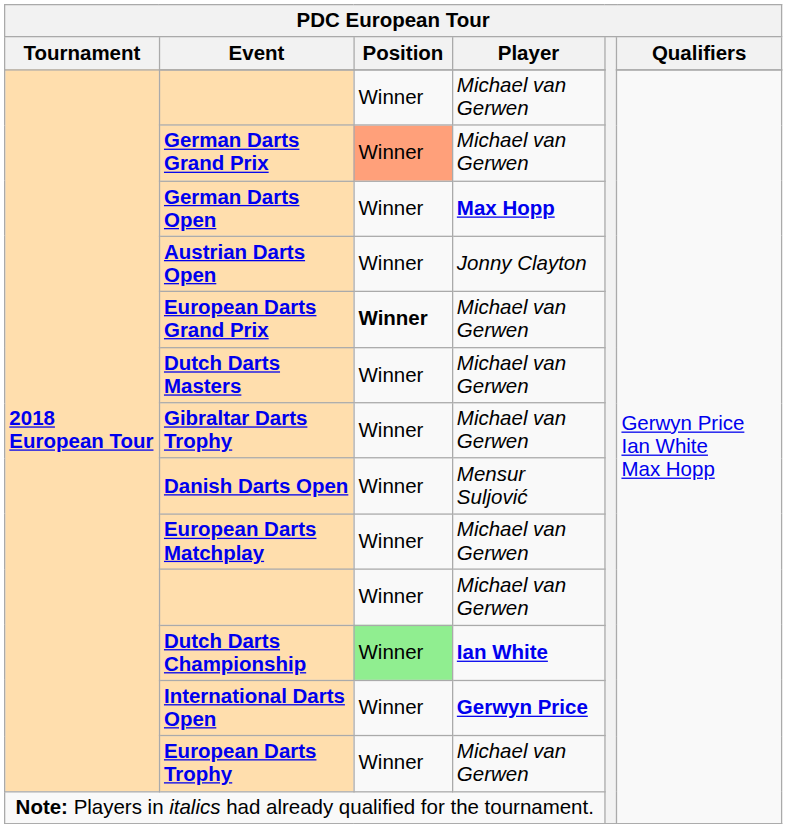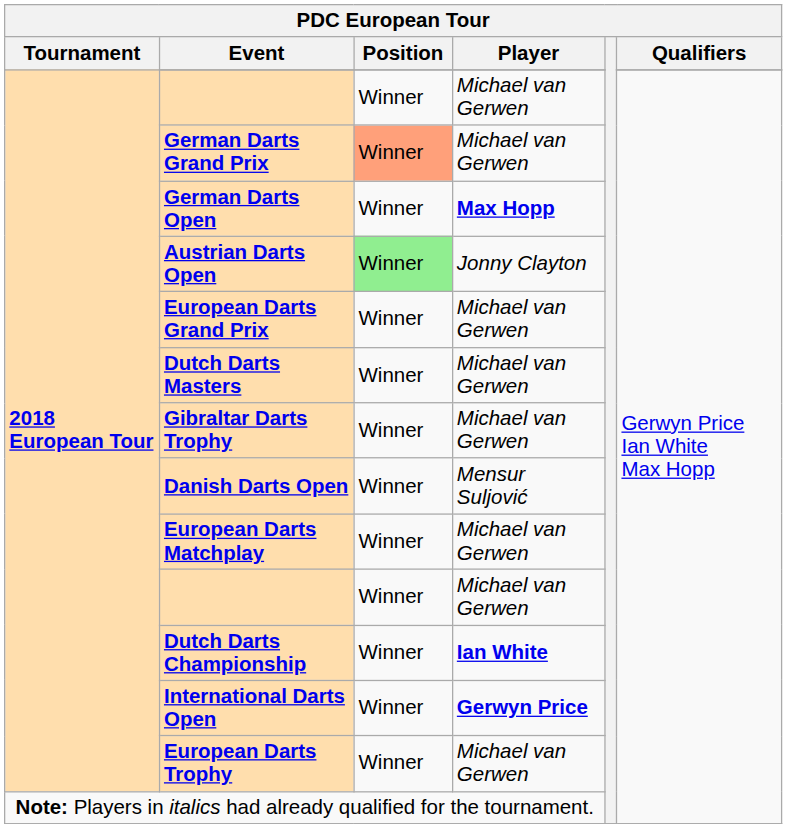(391, 263) no background -> (391, 263) lightgreen background
(393, 319) bold -> (391, 319) normal
(391, 652) lightgreen background -> (391, 652) no background
